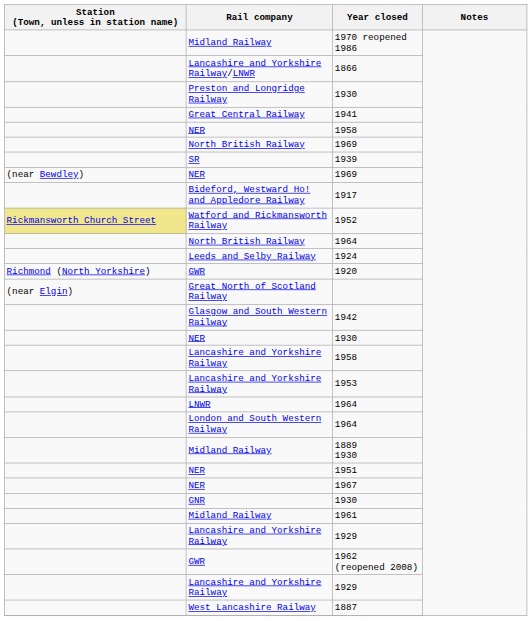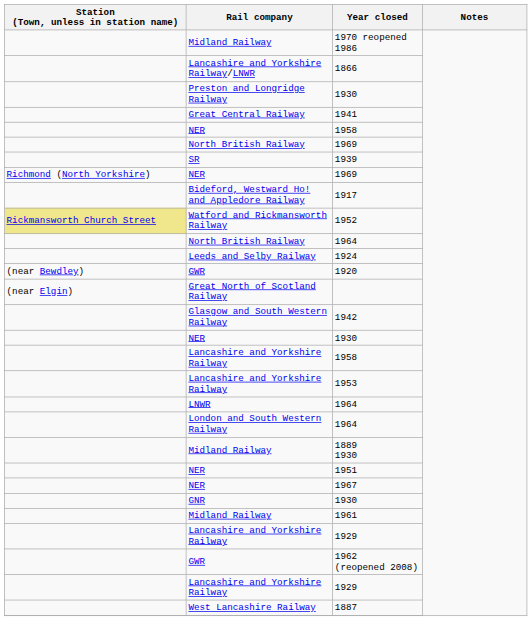(45, 175) (near Bewdley) -> (79, 175) Richmond (North Yorkshire)
(79, 271) Richmond (North Yorkshire) -> (45, 271) (near Bewdley)
